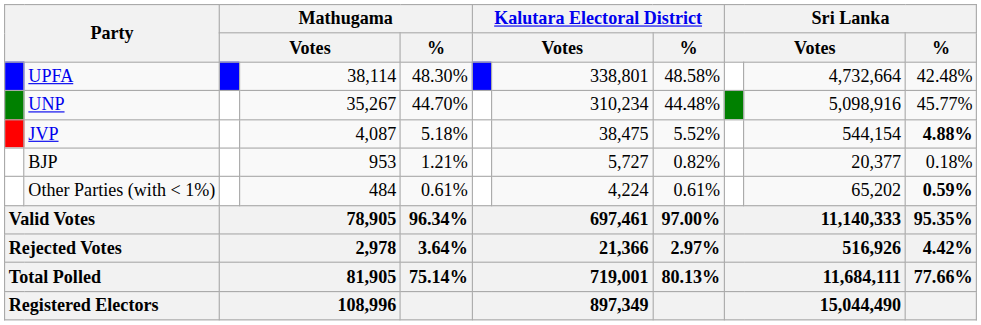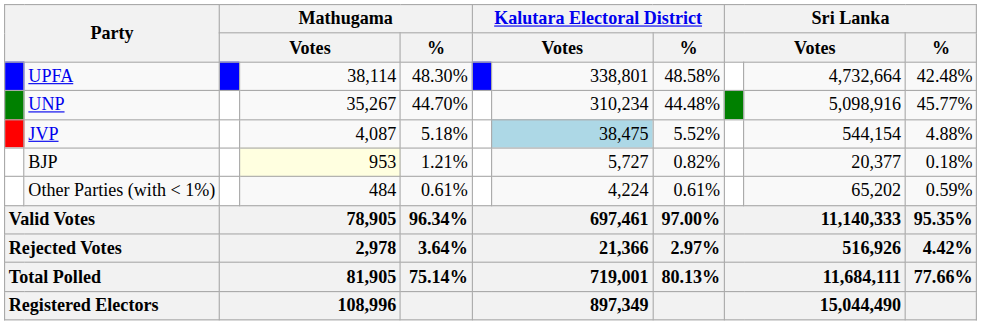(624, 133) no background -> (624, 133) lightblue background
(948, 133) bold -> (949, 133) normal
(383, 162) no background -> (383, 162) lightyellow background
(948, 190) bold -> (949, 190) normal
